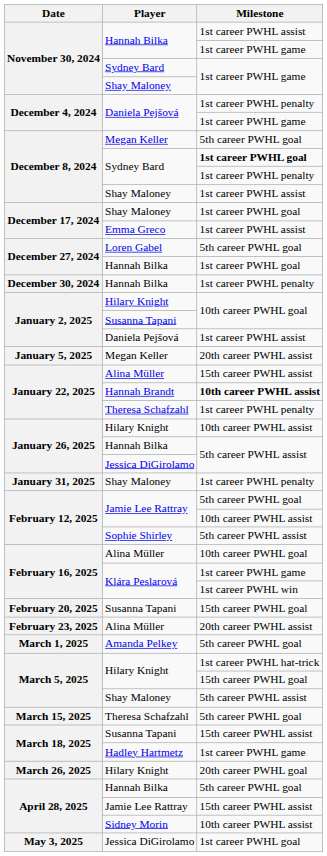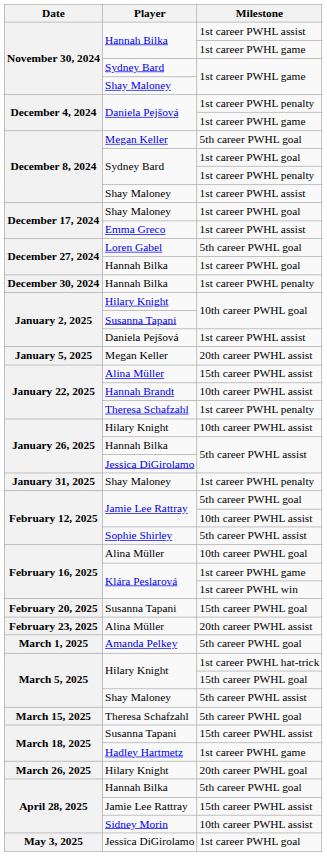(253, 157) bold -> (250, 157) normal
(260, 391) bold -> (256, 391) normal
